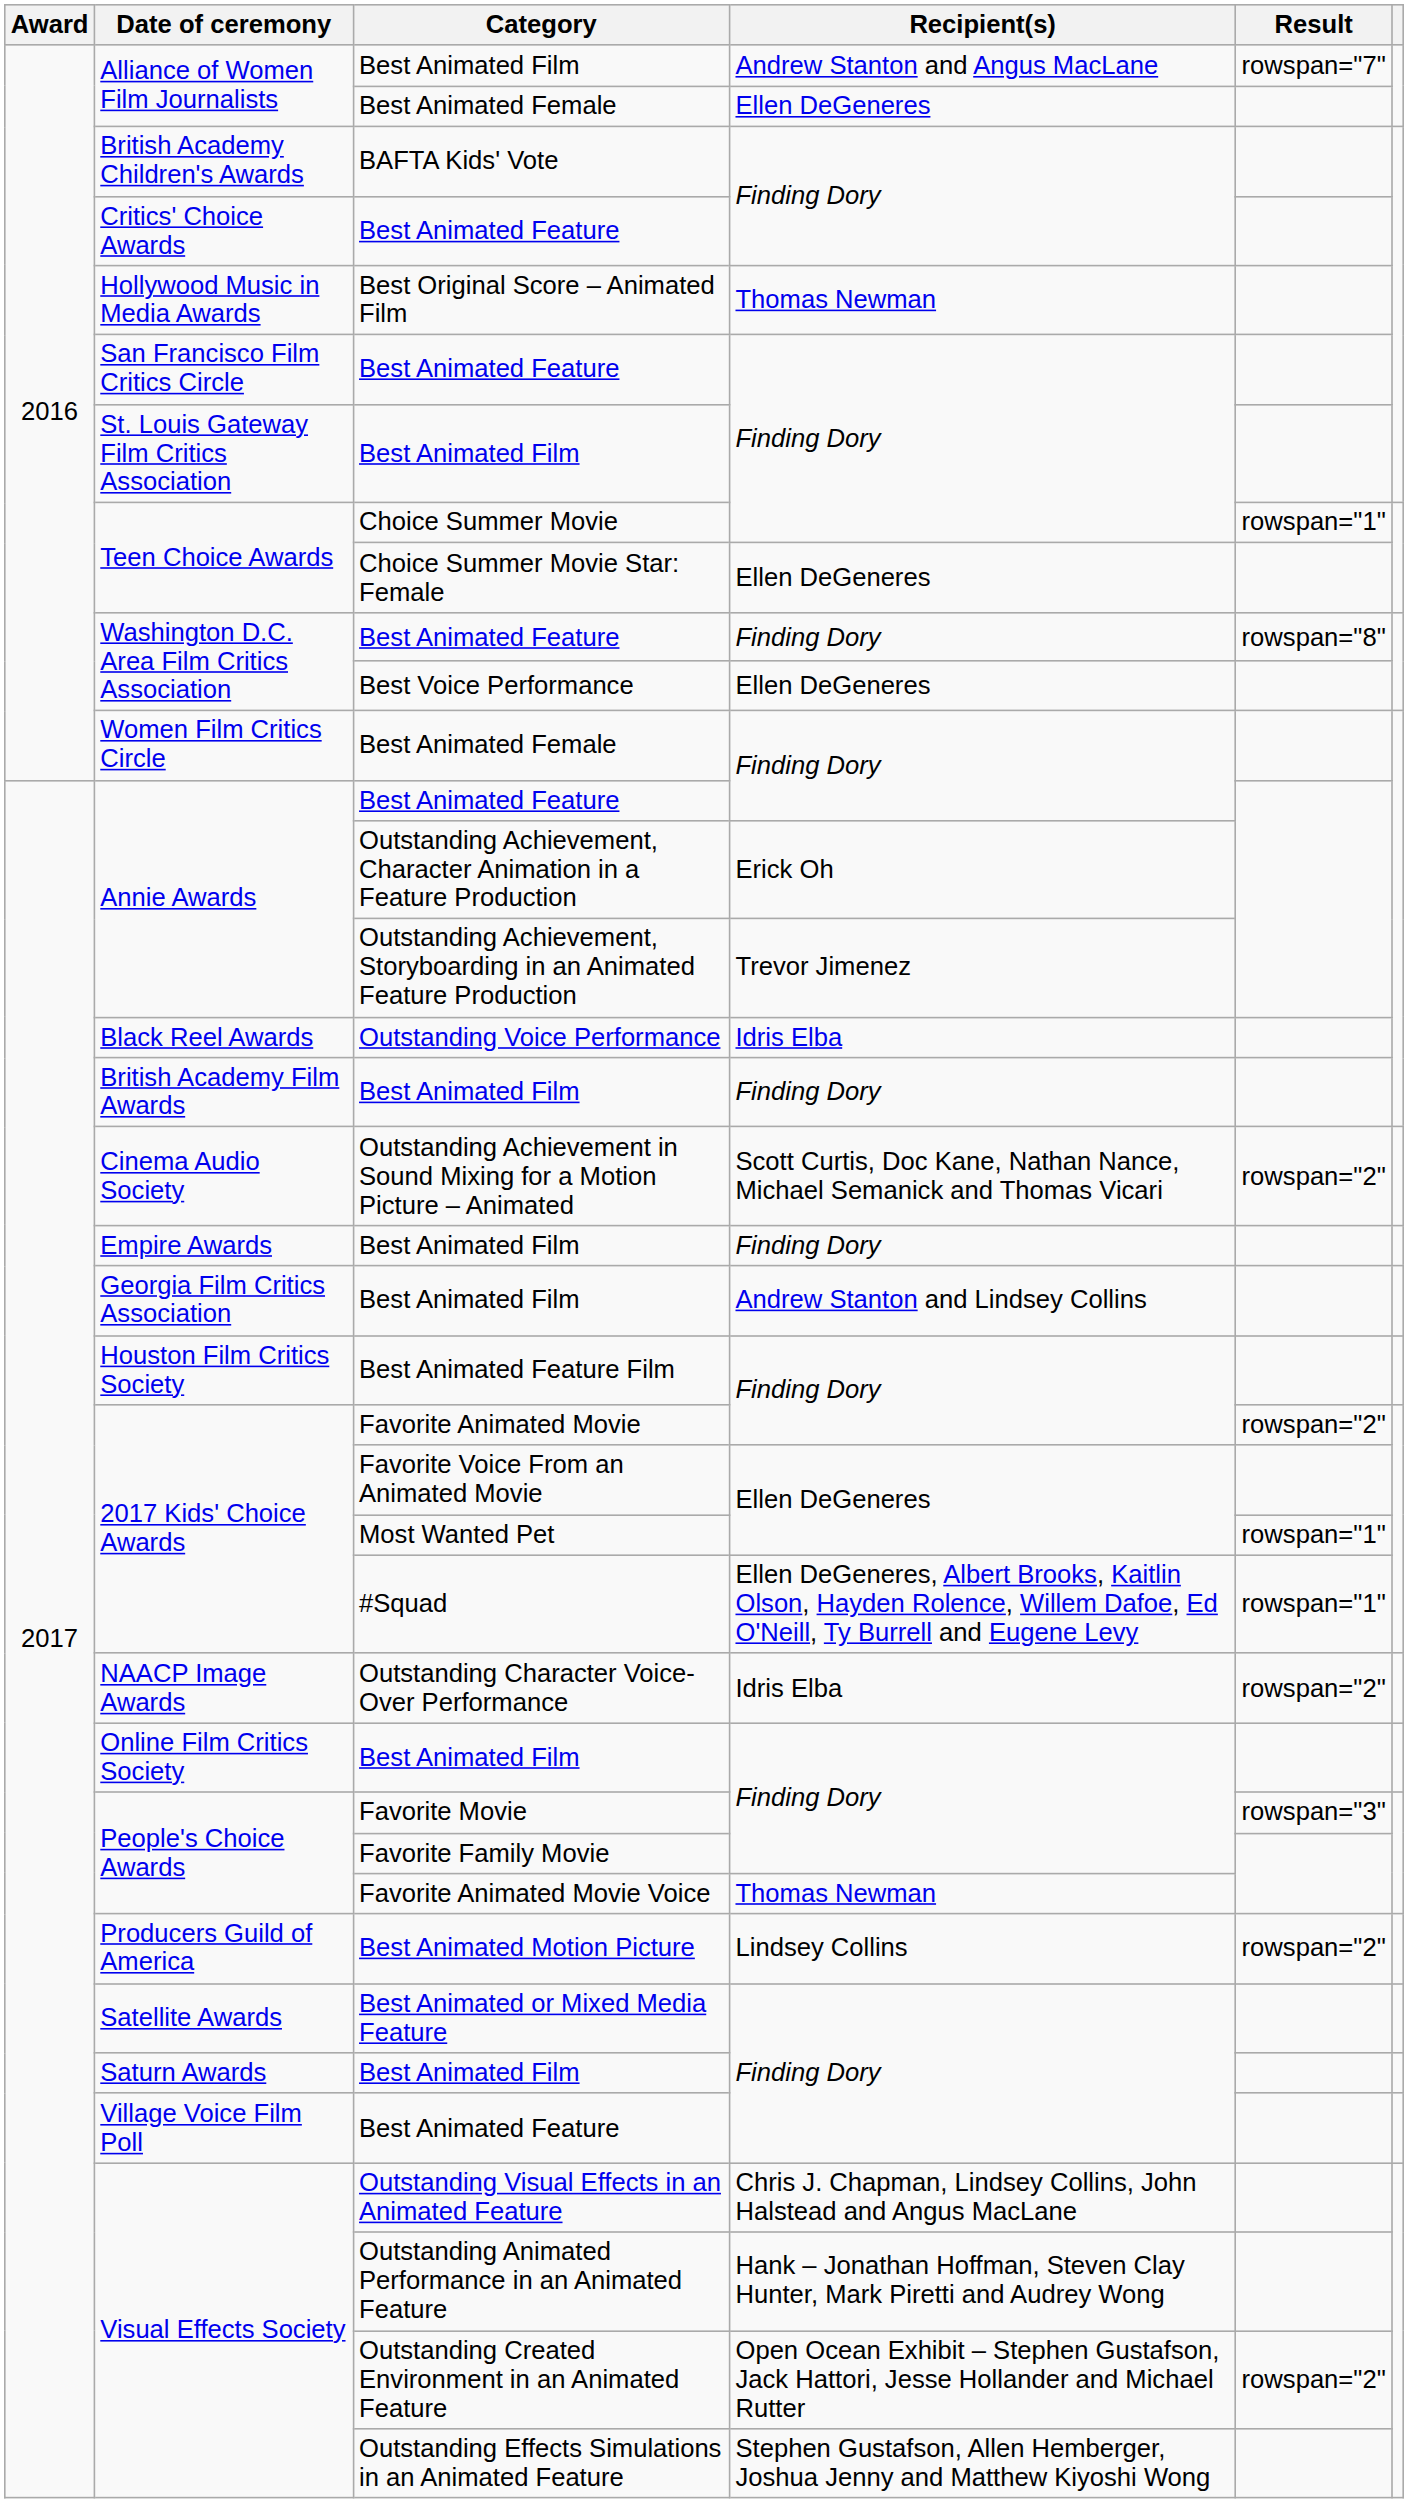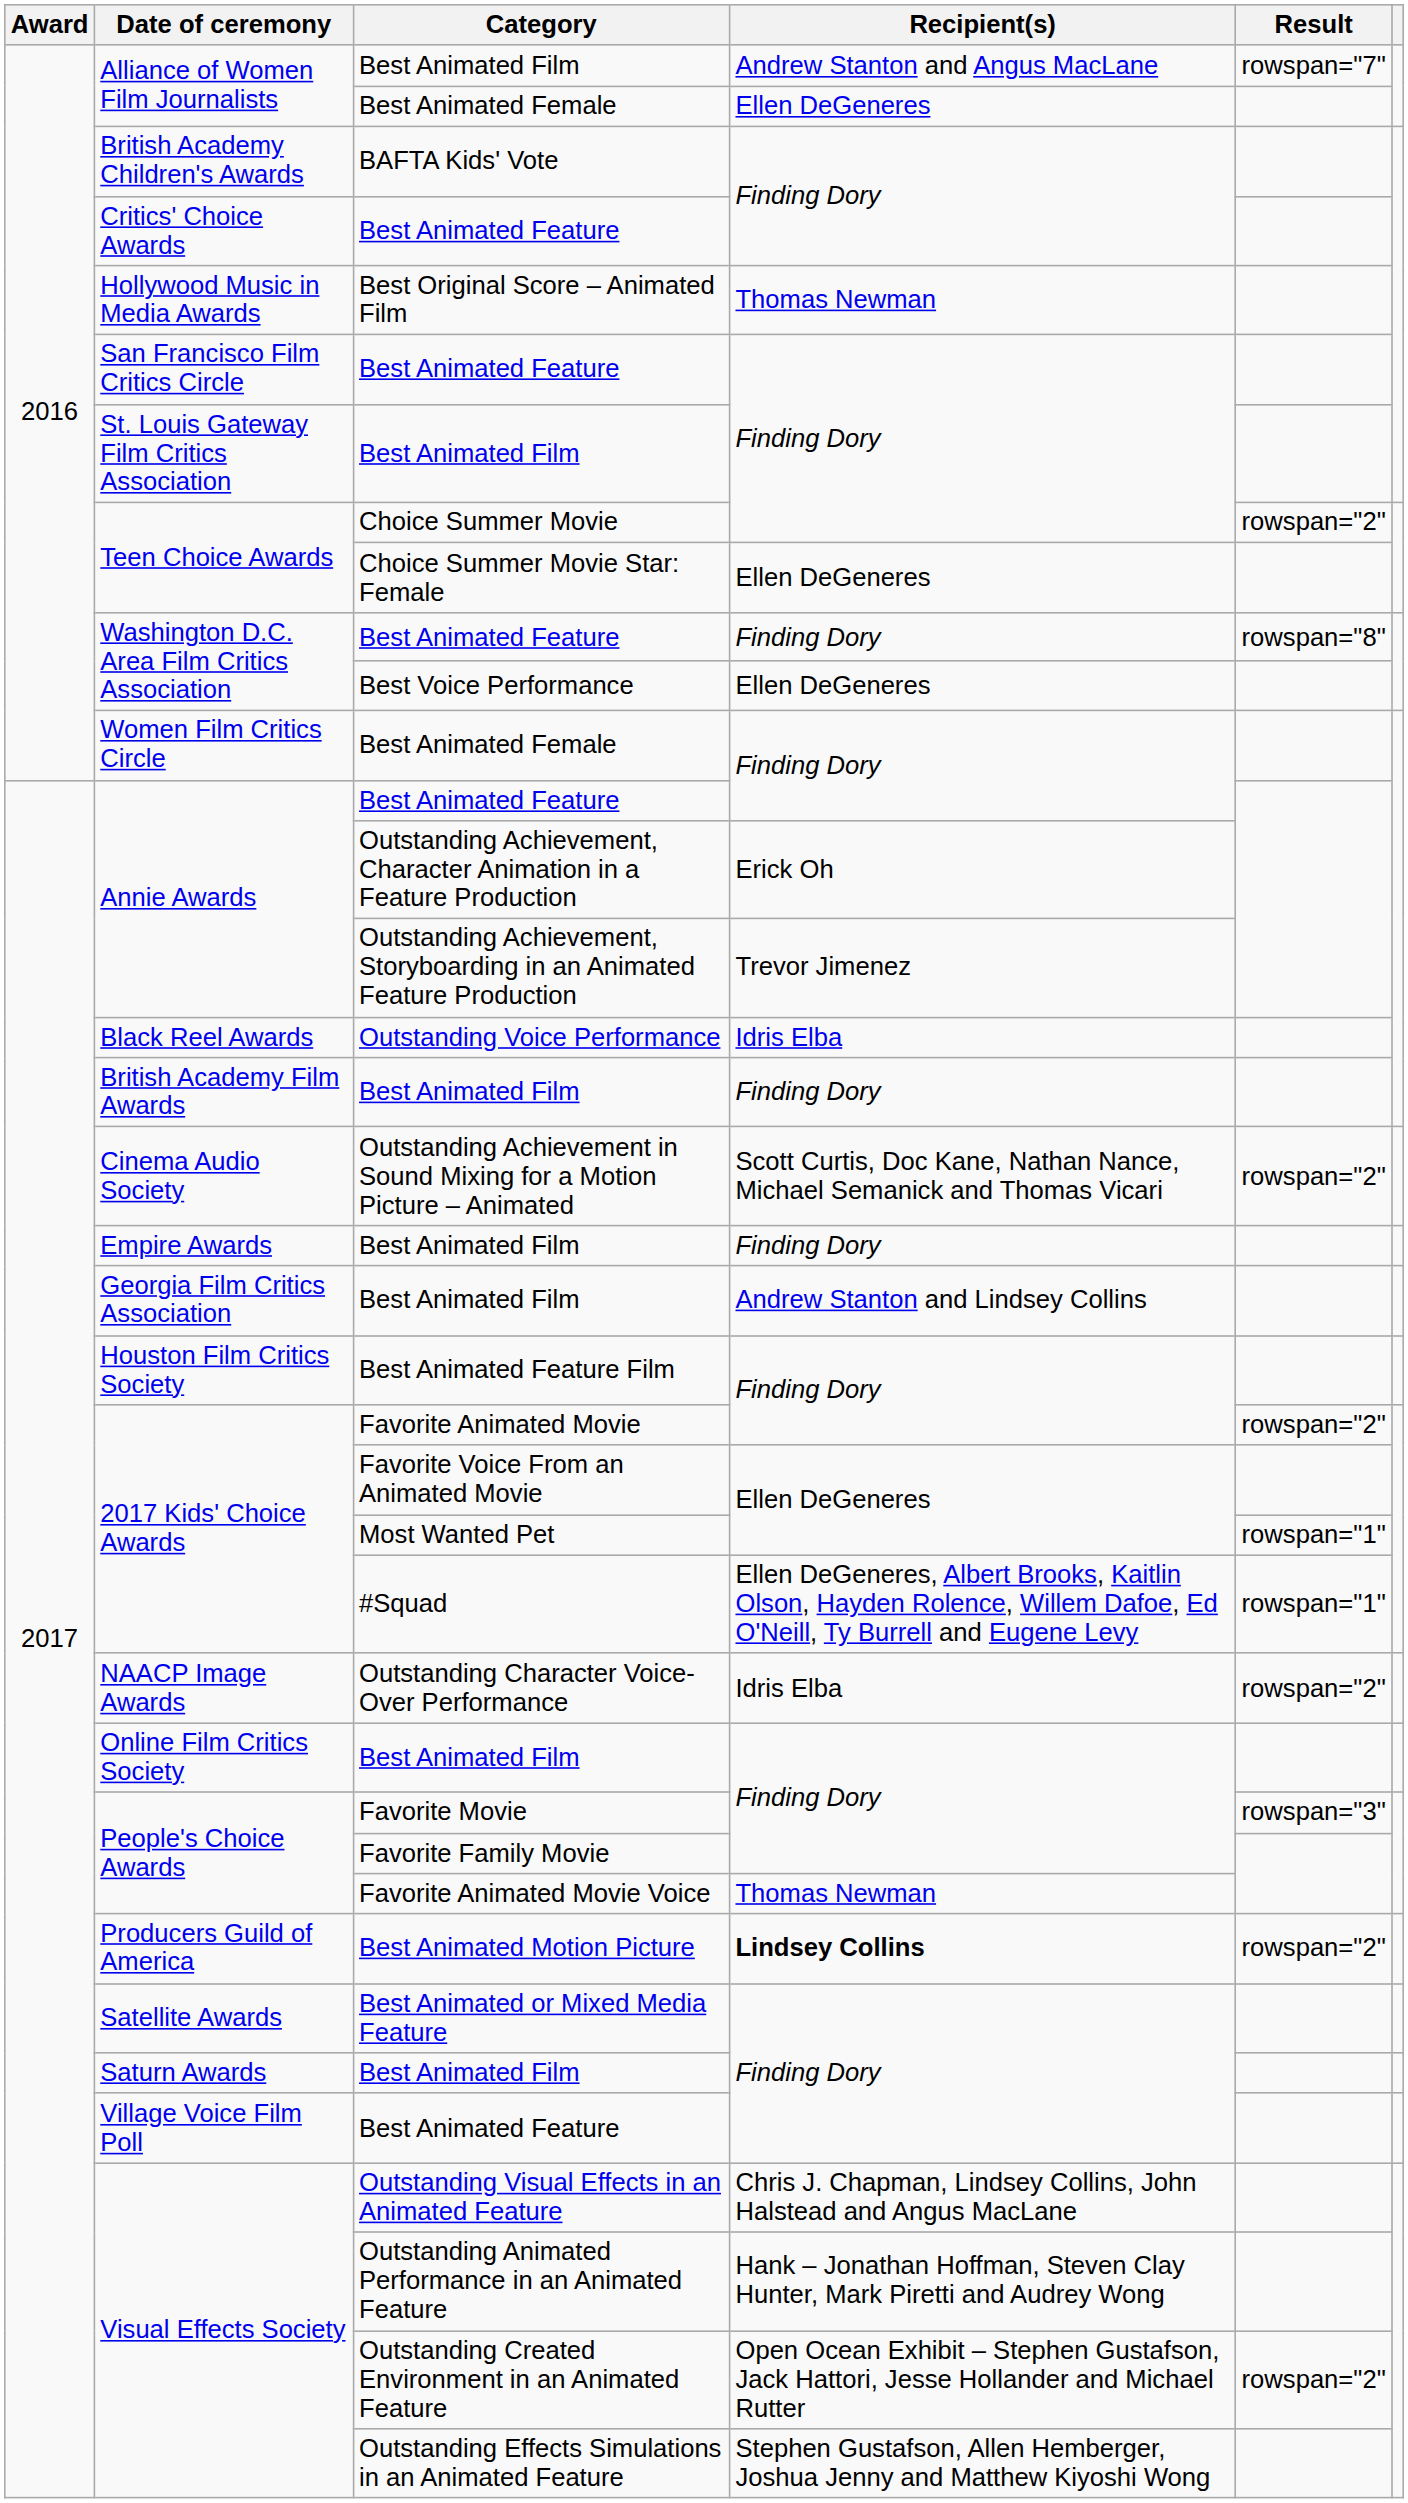(1314, 522) rowspan="1" -> (1314, 522) rowspan="2"
(822, 1948) normal -> (830, 1948) bold
